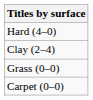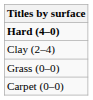(32, 31) normal -> (33, 31) bold
